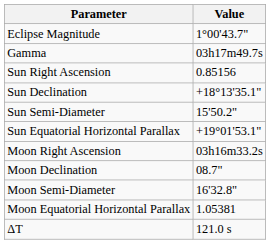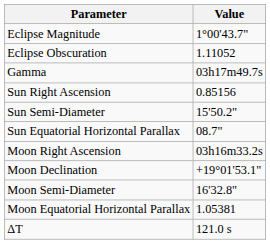+ row: (57, 53)
- row: (47, 92)
(229, 131) +19°01'53.1" -> (209, 131) 08.7"
(209, 170) 08.7" -> (229, 170) +19°01'53.1"
